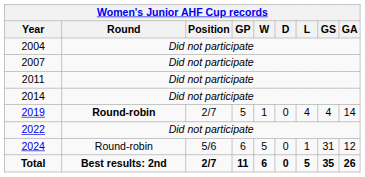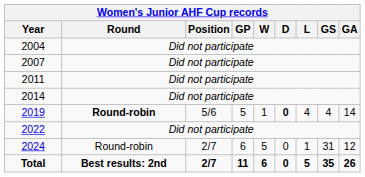(209, 113) 2/7 -> (209, 113) 5/6
(286, 113) normal -> (286, 113) bold
(209, 146) 5/6 -> (209, 146) 2/7
